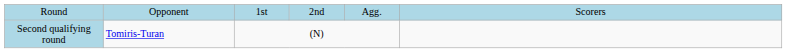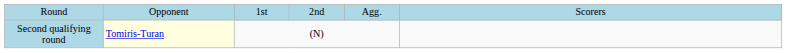(135, 34) no background -> (135, 34) lightyellow background
